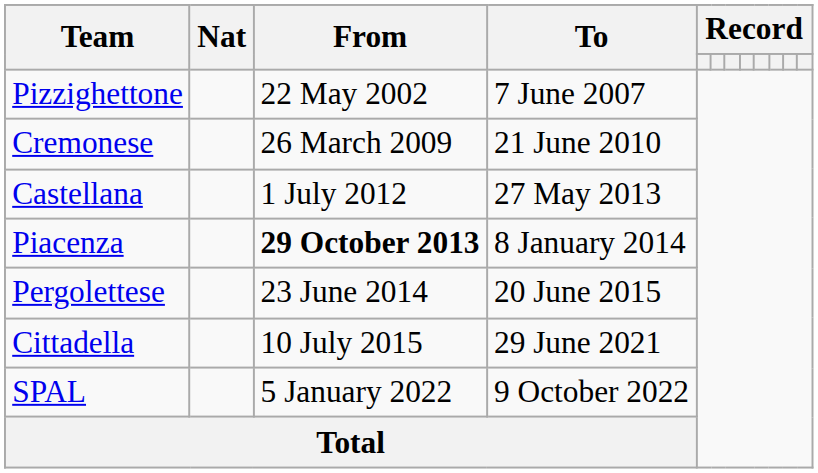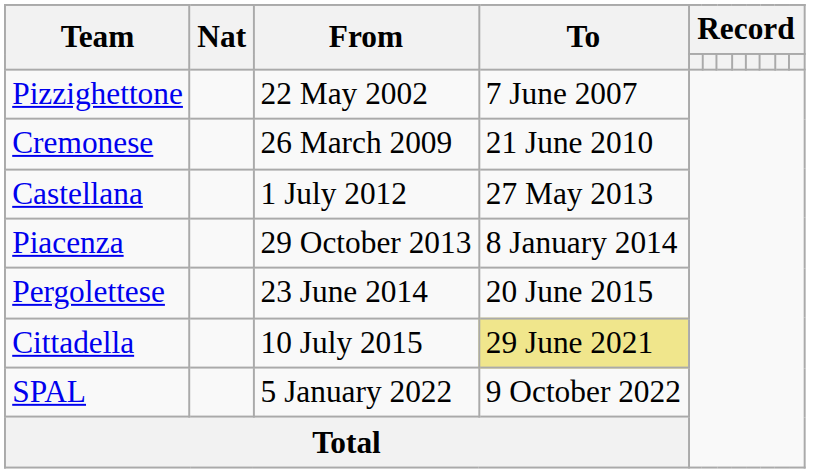(370, 242) bold -> (366, 242) normal
(578, 342) no background -> (569, 342) khaki background
